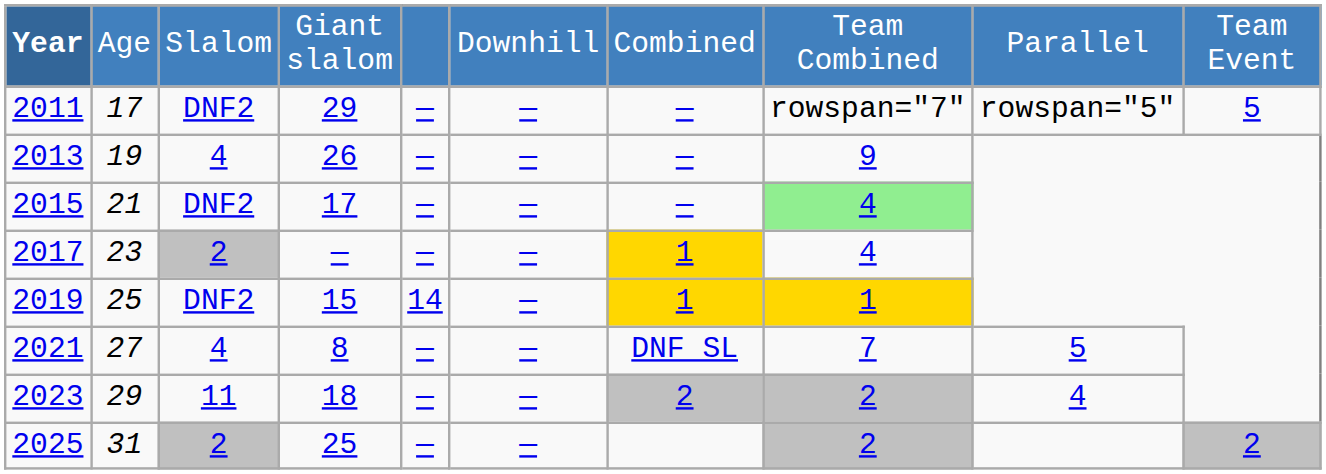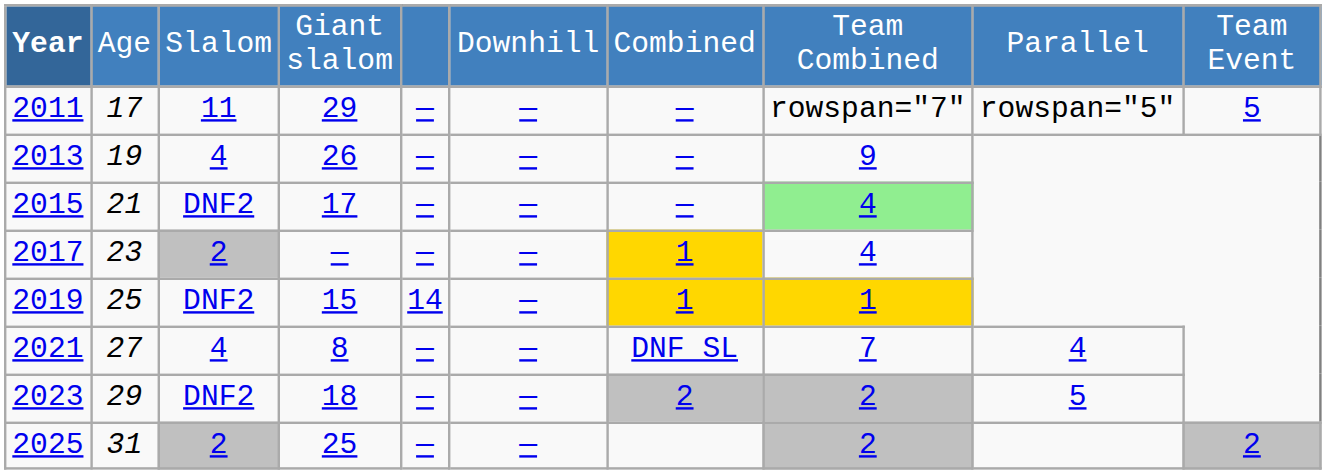(219, 111) DNF2 -> (219, 111) 11
(1078, 350) 5 -> (1078, 350) 4
(219, 398) 11 -> (219, 398) DNF2
(1078, 398) 4 -> (1078, 398) 5
